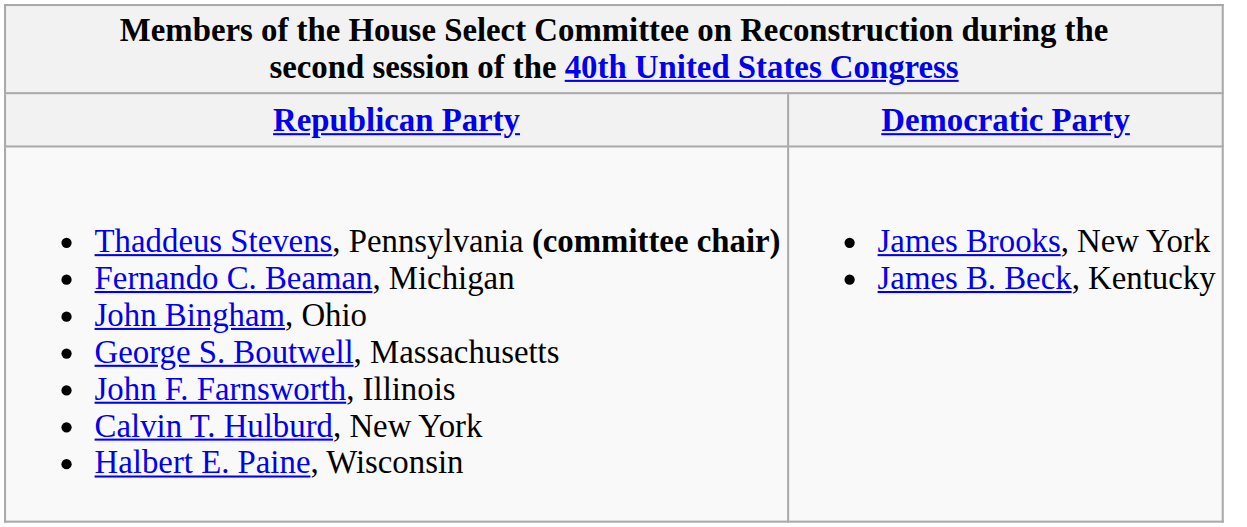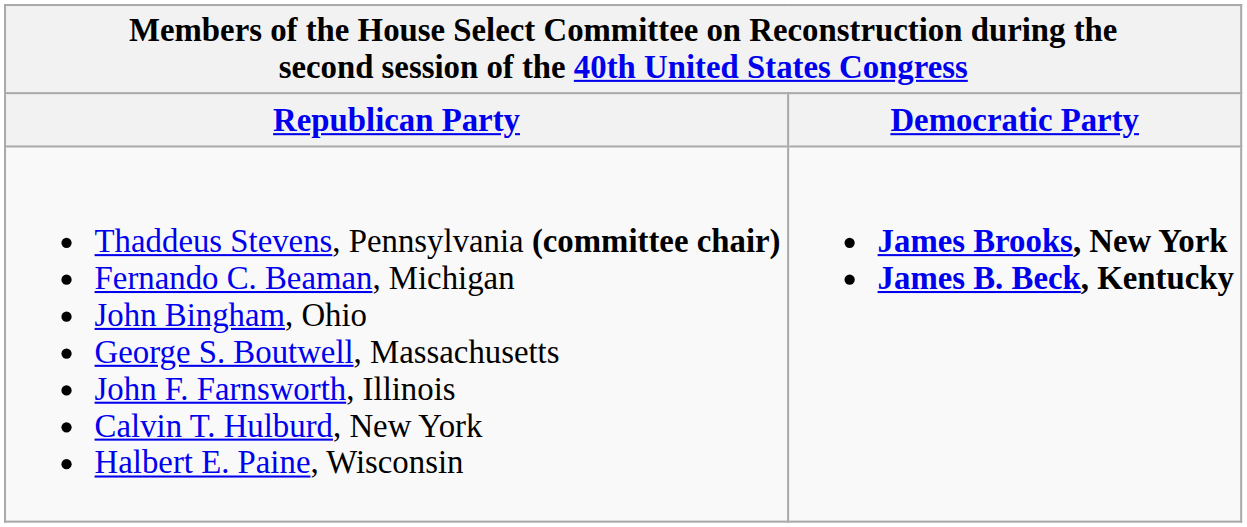(1006, 260) normal -> (1015, 260) bold
